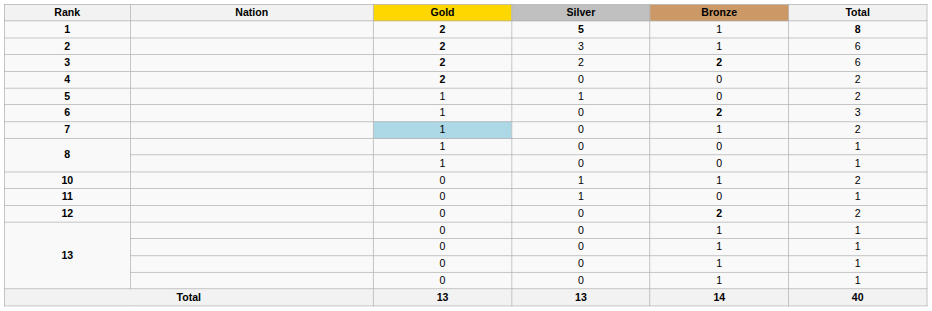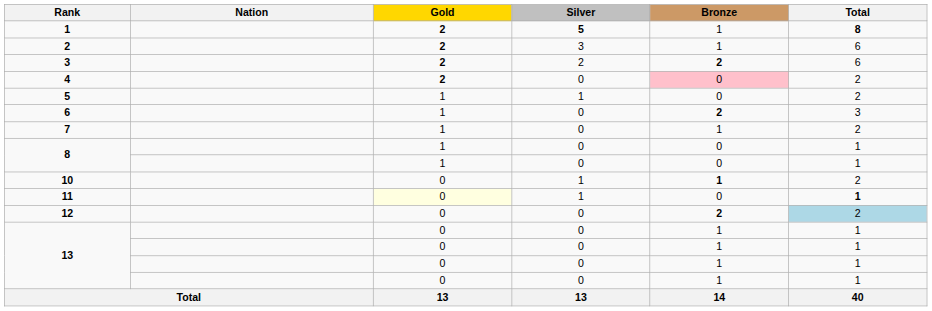(719, 79) no background -> (719, 79) pink background
(443, 130) lightblue background -> (443, 130) no background
(719, 180) normal -> (719, 180) bold
(443, 197) no background -> (443, 197) lightyellow background
(858, 197) normal -> (858, 197) bold
(858, 213) no background -> (858, 213) lightblue background
